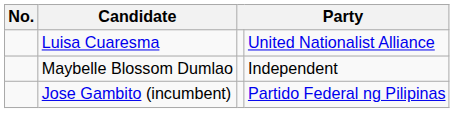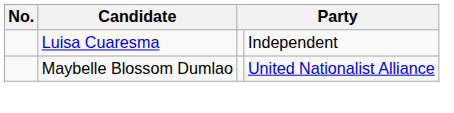(341, 42) United Nationalist Alliance -> (293, 42) Independent
(293, 68) Independent -> (341, 68) United Nationalist Alliance
- row: (136, 94)
